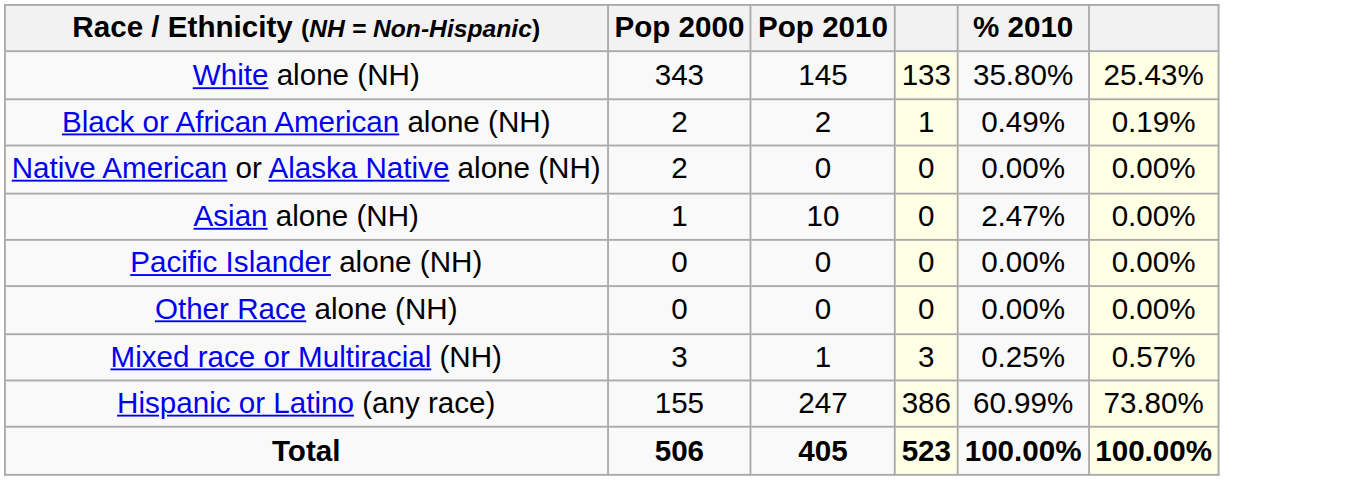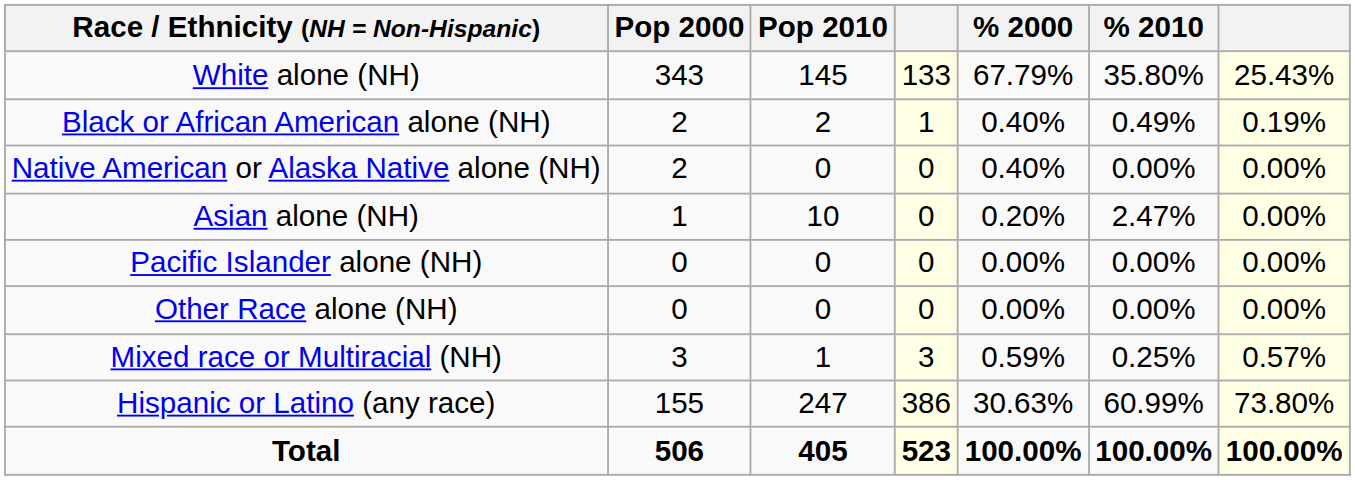+ column: (1023, 27)
